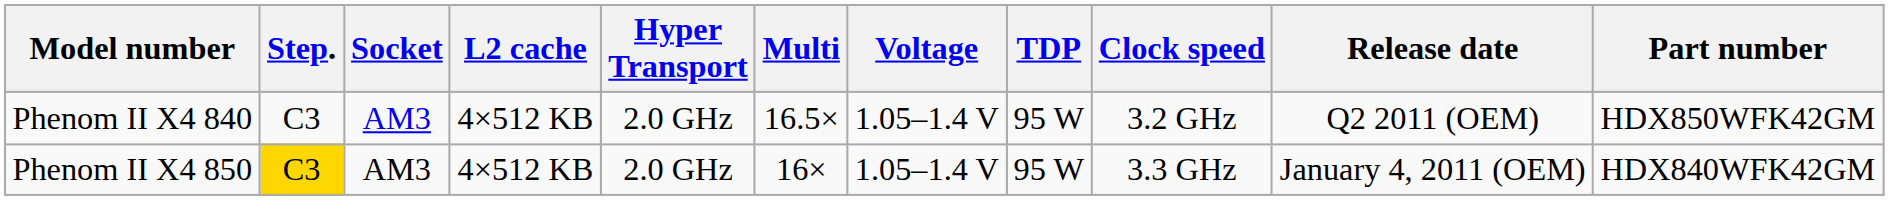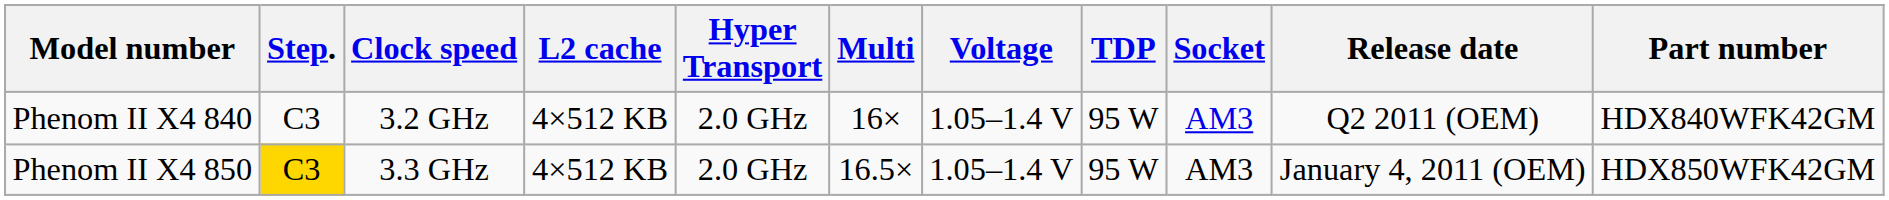columns swapped: (1182, 48) <-> (397, 48)
(801, 117) 16.5× -> (876, 117) 16×
(1738, 117) HDX850WFK42GM -> (1738, 117) HDX840WFK42GM
(801, 169) 16× -> (876, 169) 16.5×
(1738, 169) HDX840WFK42GM -> (1738, 169) HDX850WFK42GM
